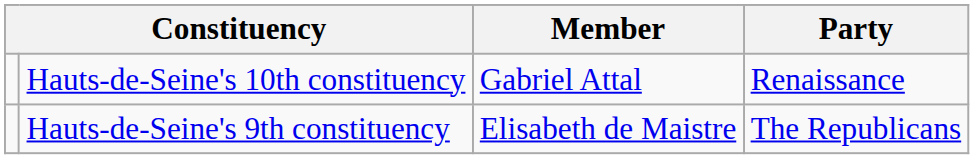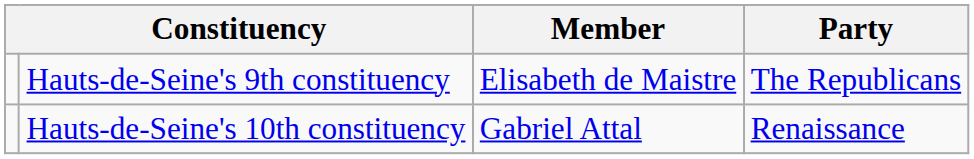rows swapped: (238, 128) <-> (246, 78)
